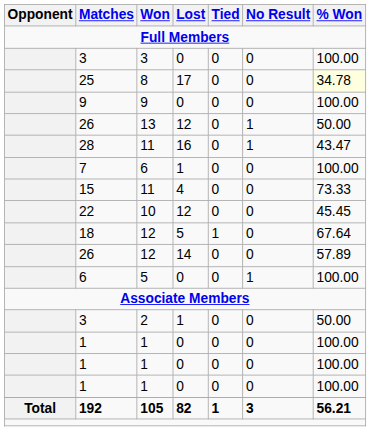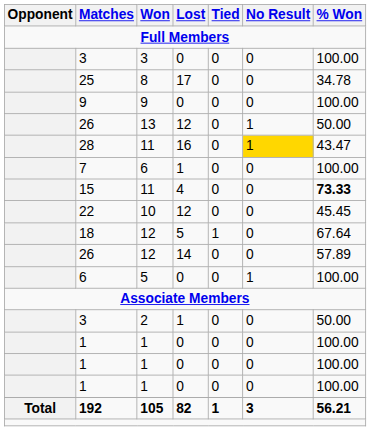(334, 80) lightyellow background -> (334, 80) no background
(250, 146) no background -> (250, 146) gold background
(334, 189) normal -> (334, 189) bold
